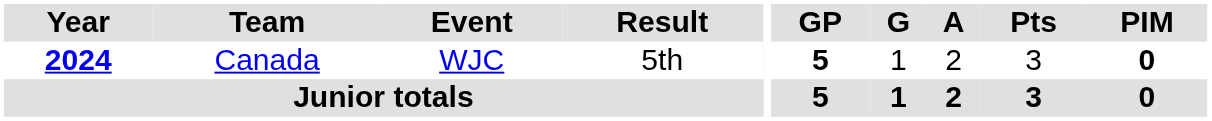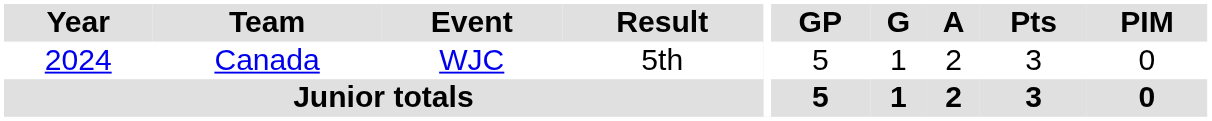(78, 59) bold -> (78, 59) normal
(820, 59) bold -> (820, 59) normal
(1147, 59) bold -> (1147, 59) normal
